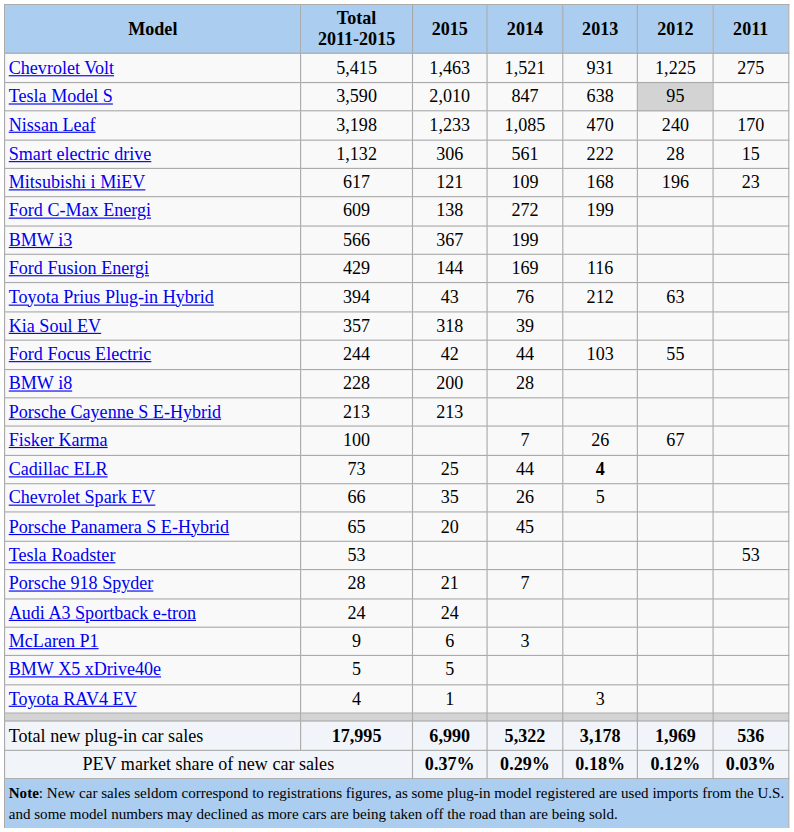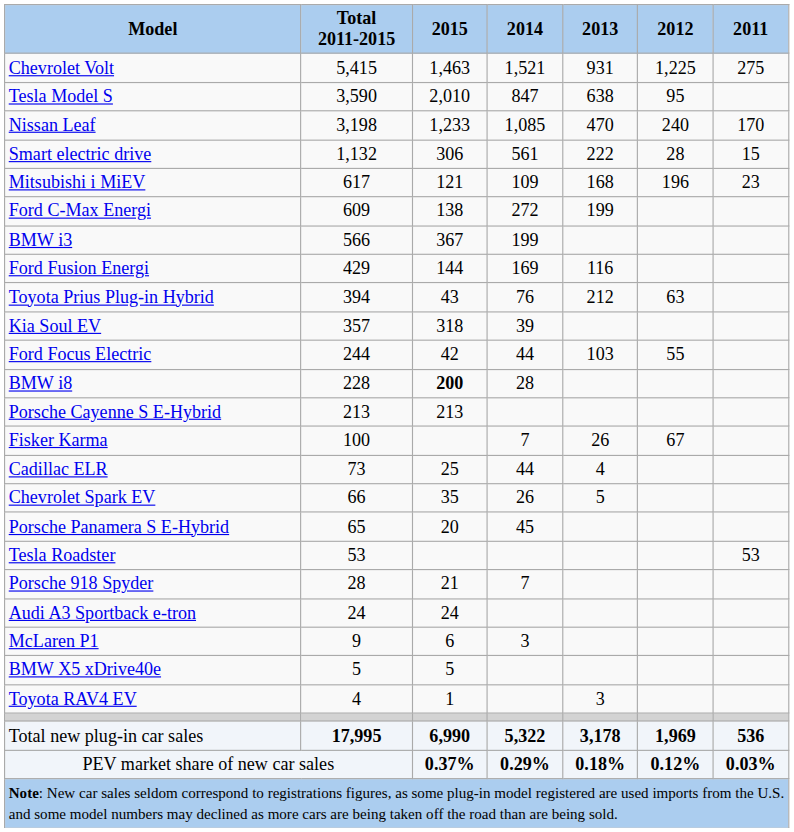(675, 96) lightgrey background -> (675, 96) no background
(450, 383) normal -> (450, 383) bold
(600, 469) bold -> (600, 469) normal
